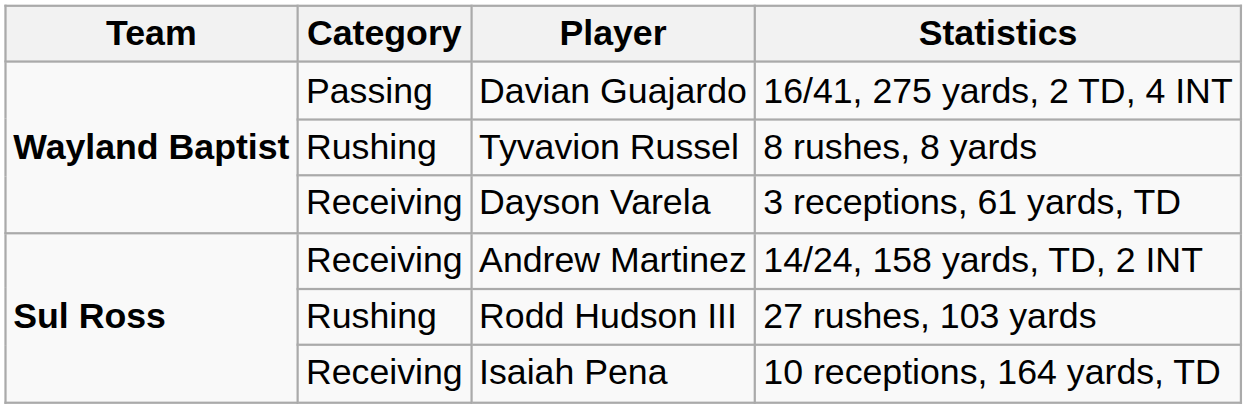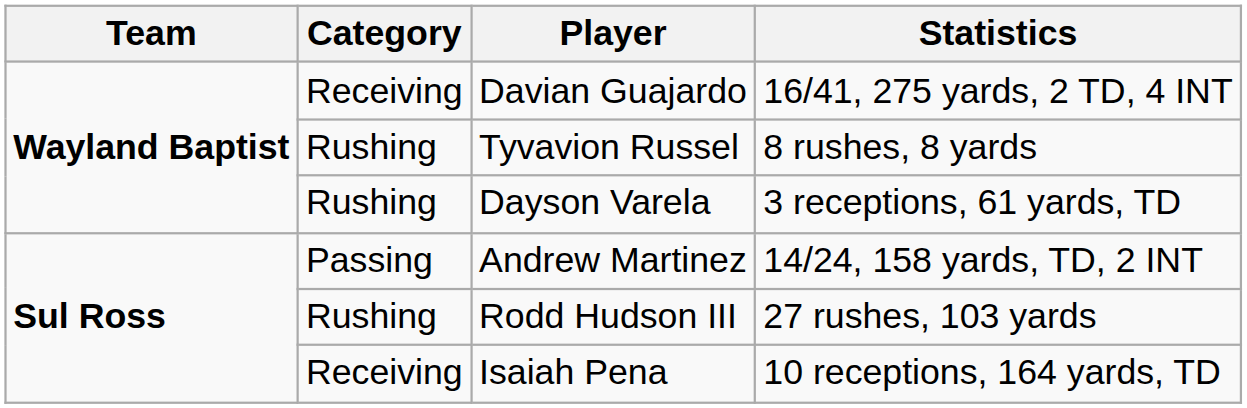(369, 90) Passing -> (384, 90) Receiving
(384, 203) Receiving -> (371, 203) Rushing
(384, 259) Receiving -> (369, 259) Passing
